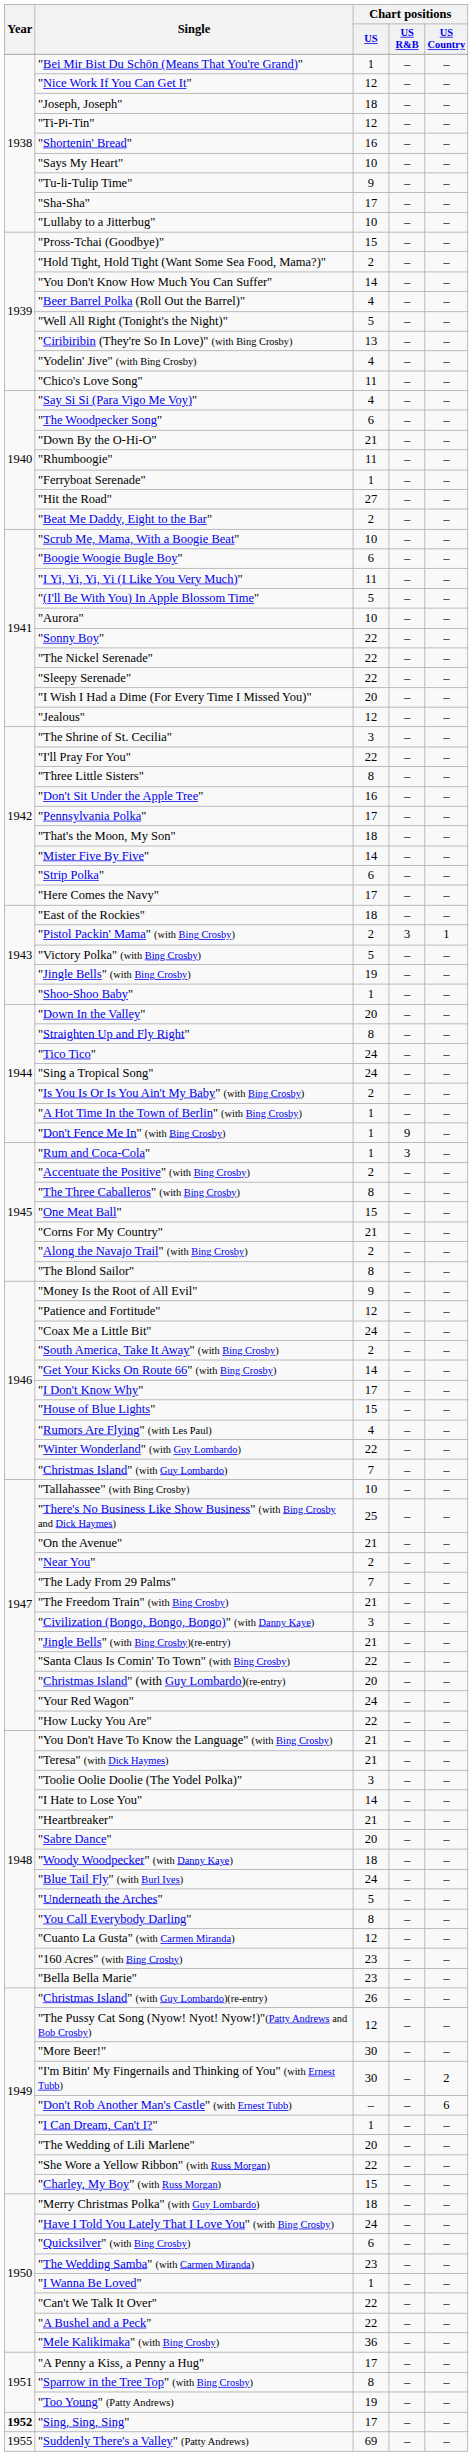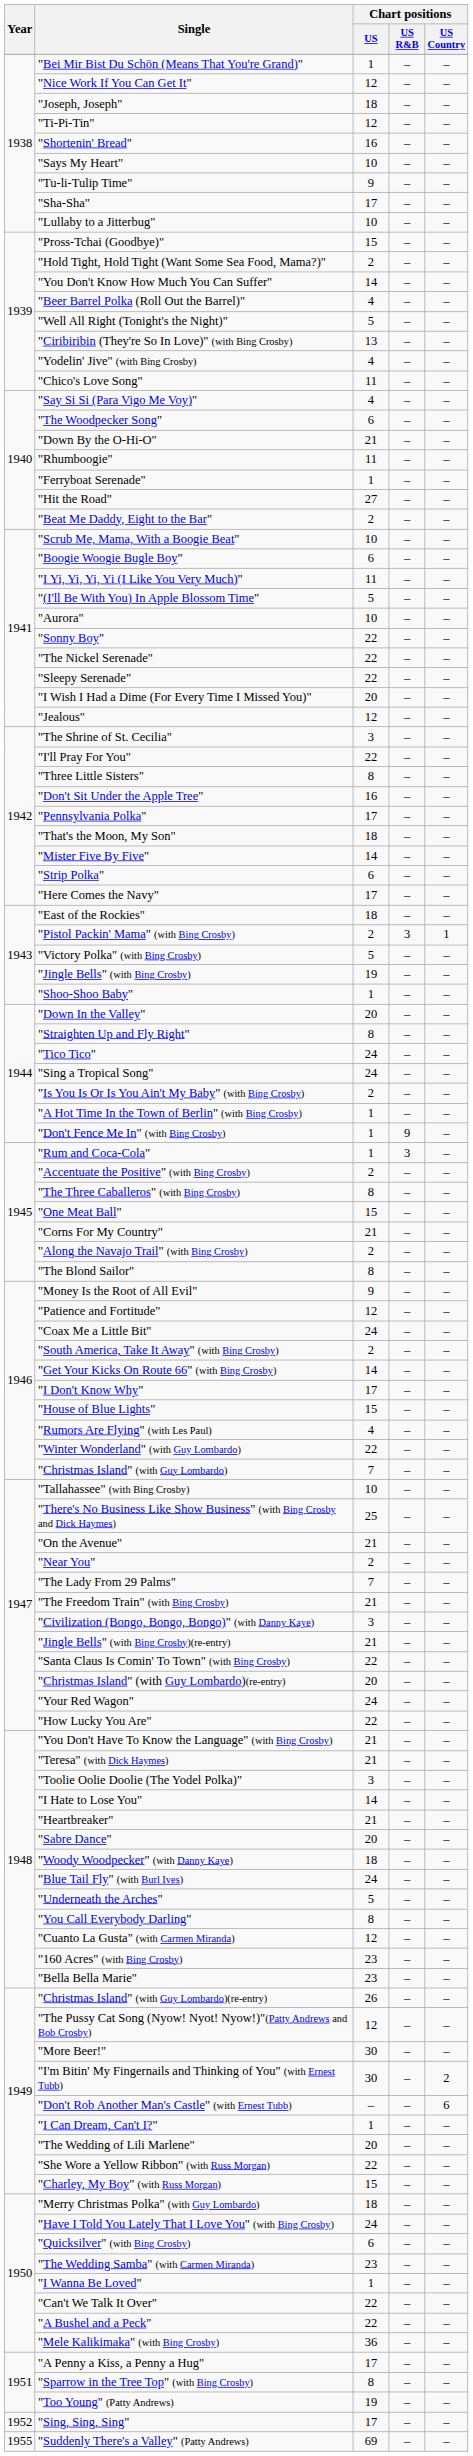(20, 2421) bold -> (20, 2421) normal
